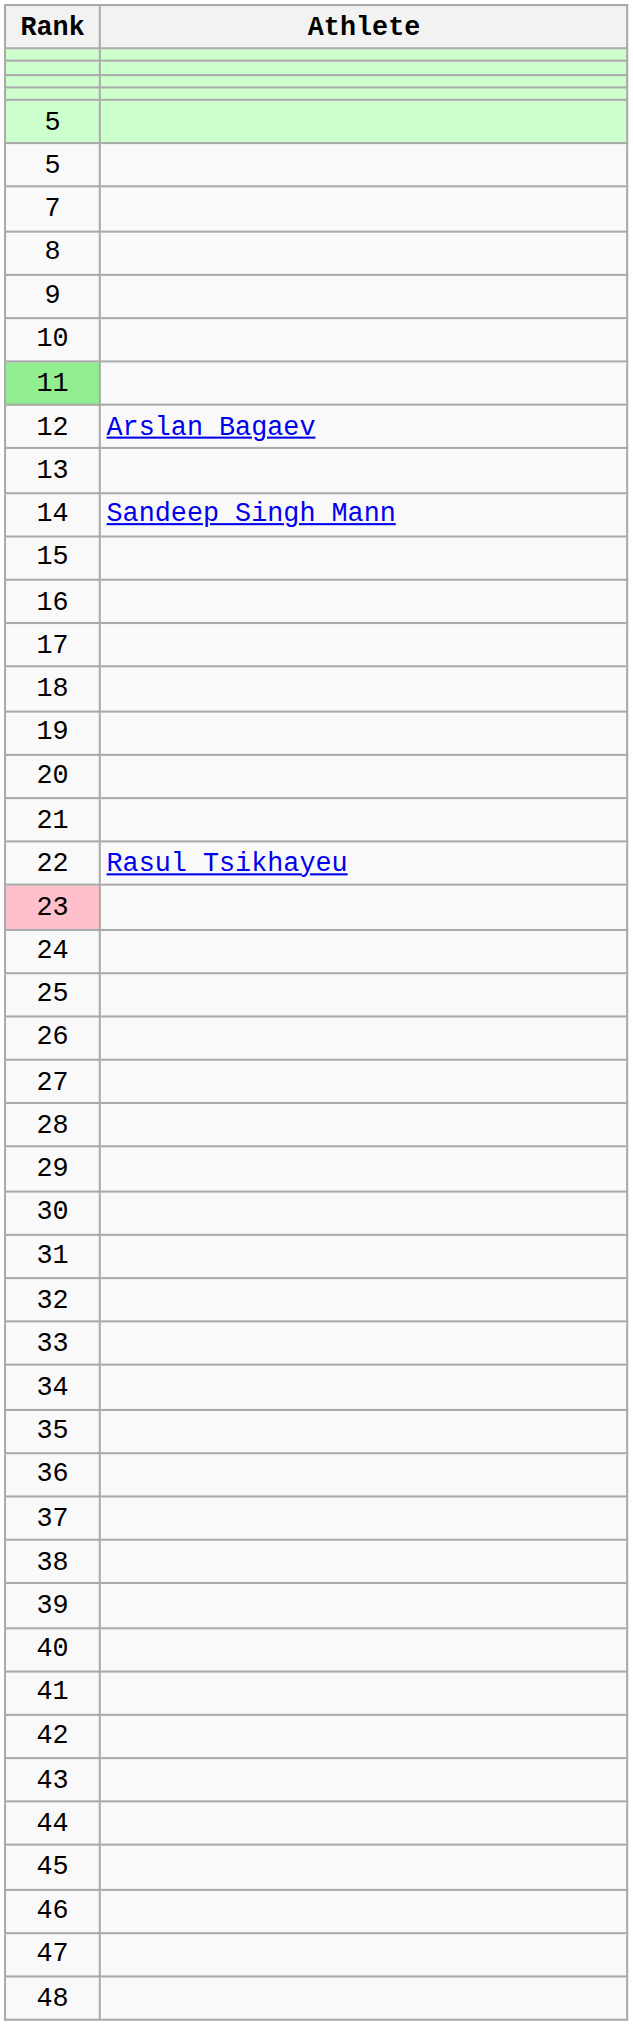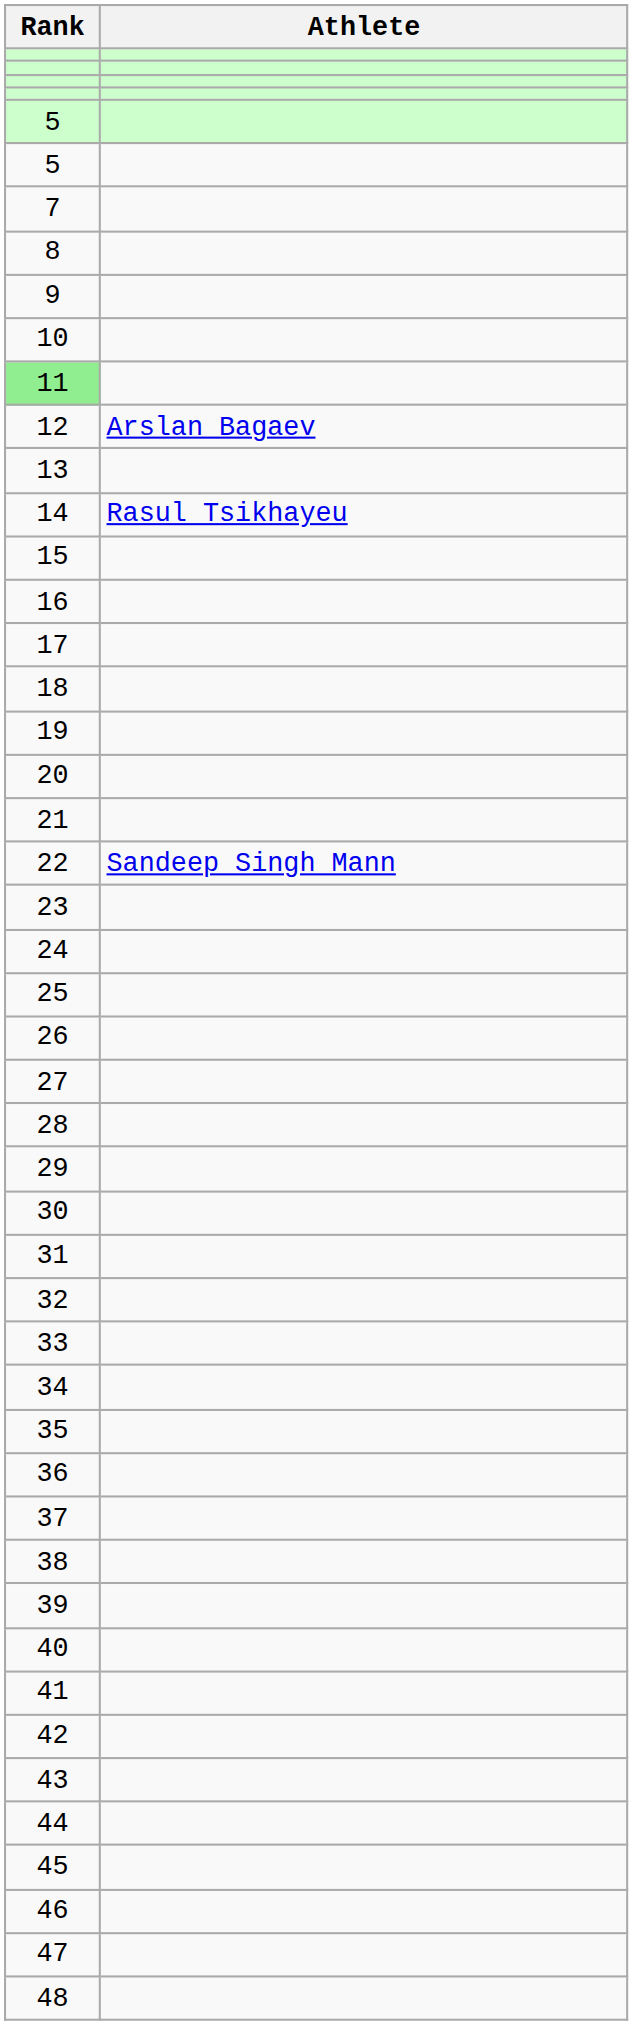(251, 514) Sandeep Singh Mann -> (227, 514) Rasul Tsikhayeu
(227, 863) Rasul Tsikhayeu -> (251, 863) Sandeep Singh Mann
(53, 907) pink background -> (53, 907) no background
